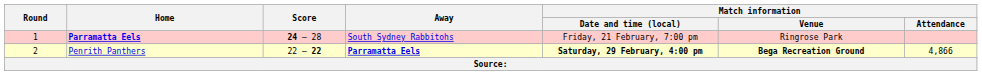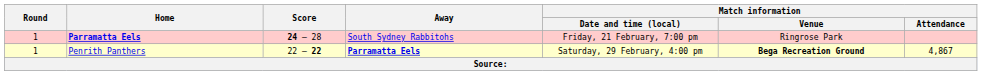(35, 51) 2 -> (35, 51) 1
(630, 51) bold -> (630, 51) normal
(941, 51) 4,866 -> (941, 51) 4,867
